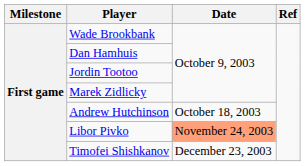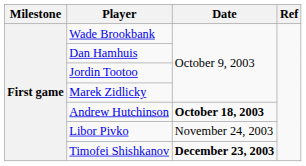(218, 111) normal -> (219, 111) bold
(224, 131) lightsalmon background -> (224, 131) no background
(223, 151) normal -> (225, 151) bold
